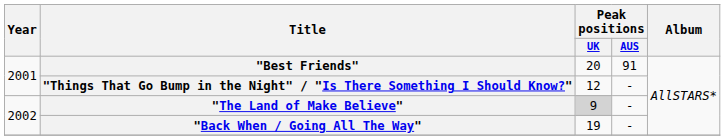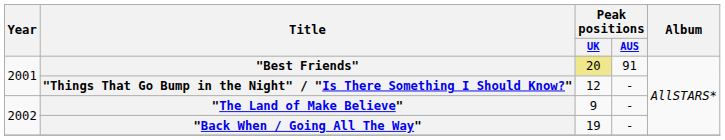(593, 66) no background -> (593, 66) khaki background
(593, 106) lightgrey background -> (593, 106) no background
